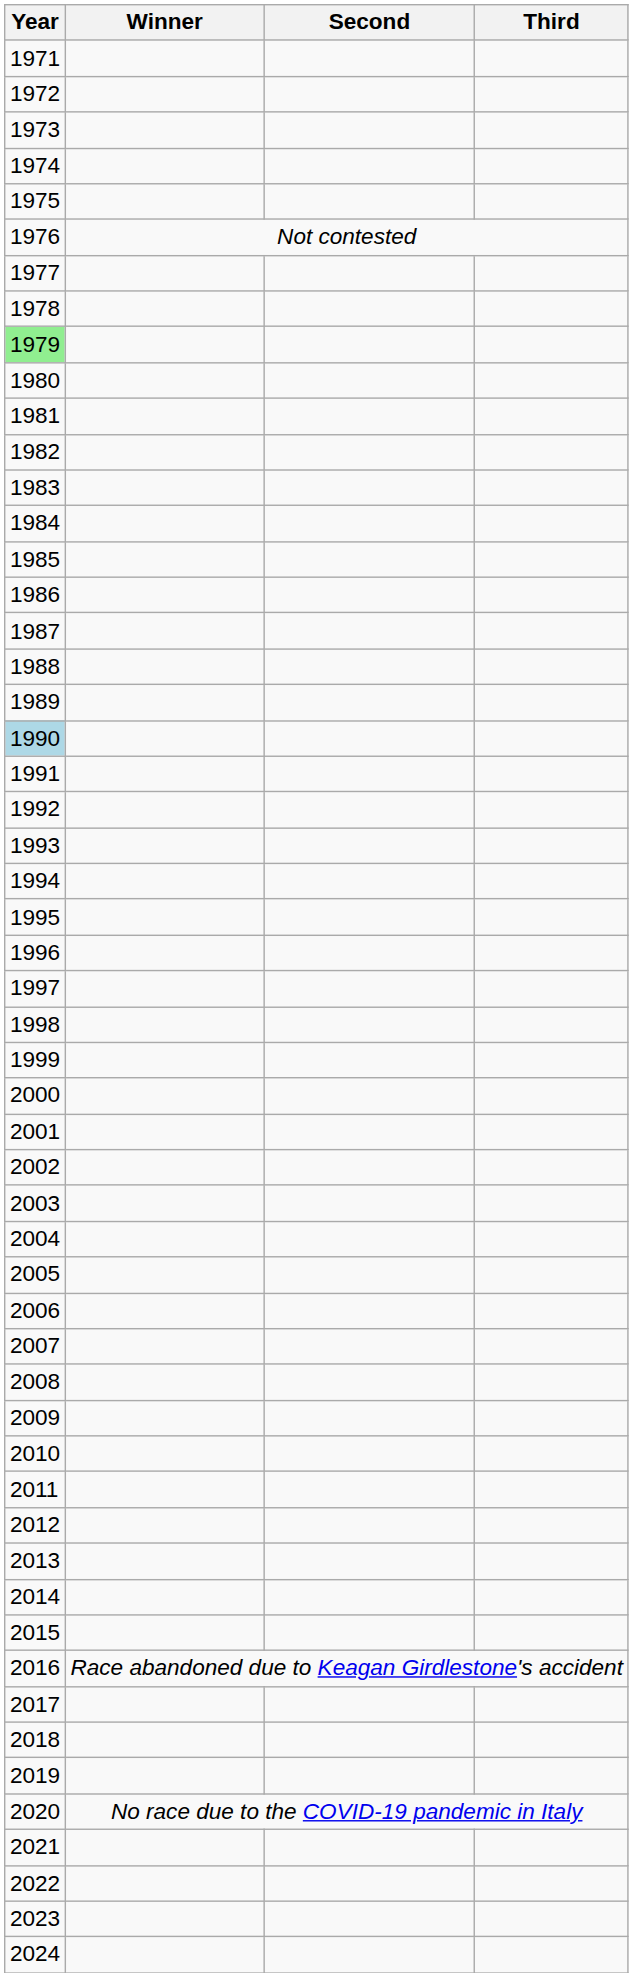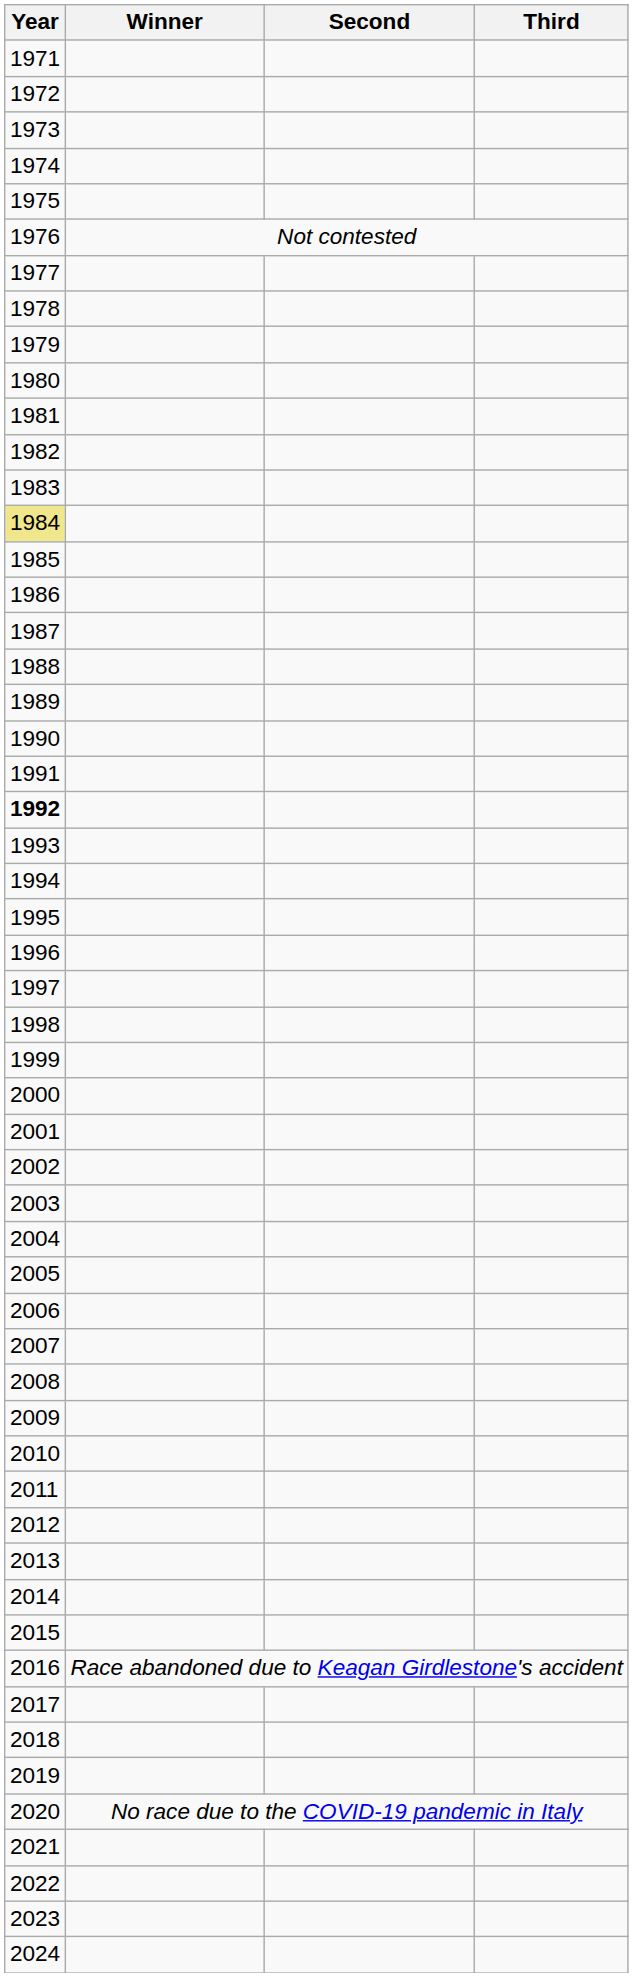(35, 344) lightgreen background -> (35, 344) no background
(35, 523) no background -> (35, 523) khaki background
(35, 737) lightblue background -> (35, 737) no background
(35, 809) normal -> (35, 809) bold
